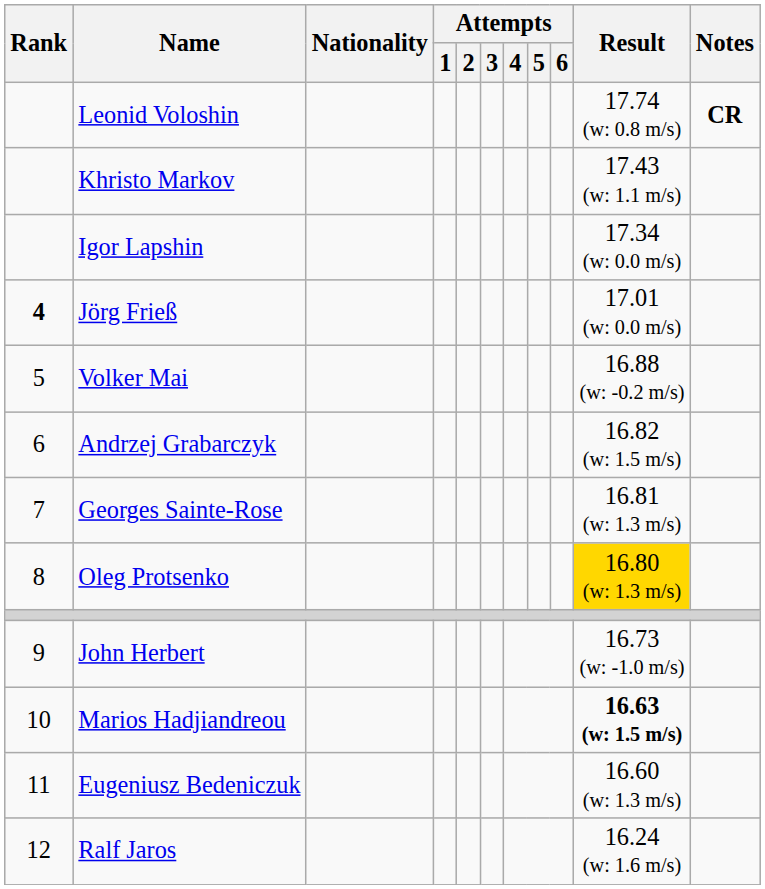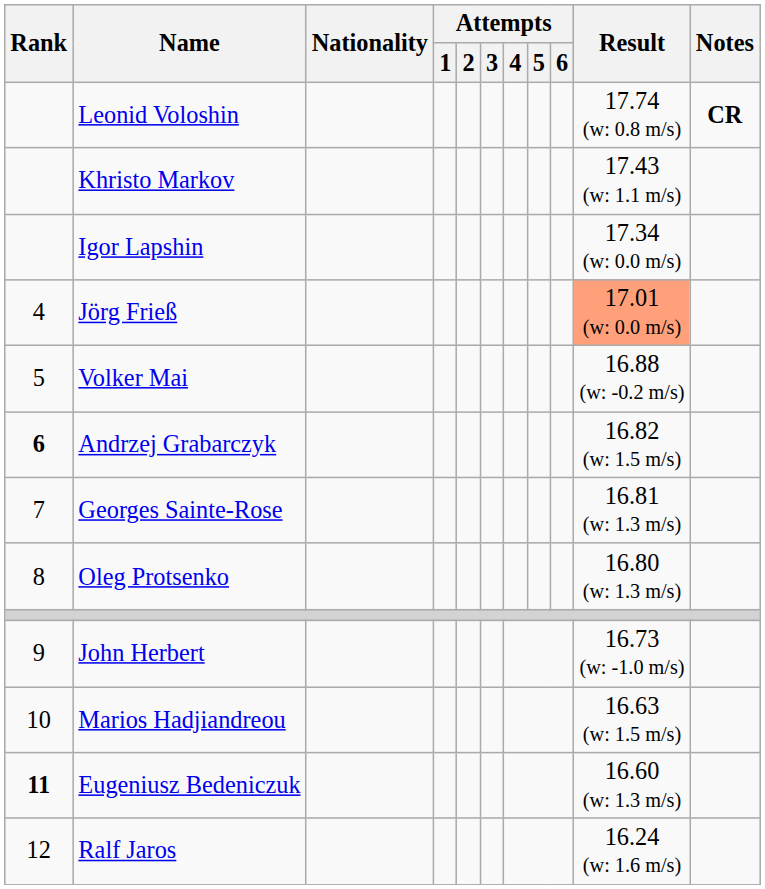(39, 312) bold -> (39, 312) normal
(632, 312) no background -> (632, 312) lightsalmon background
(39, 444) normal -> (39, 444) bold
(632, 576) gold background -> (632, 576) no background
(632, 719) bold -> (632, 719) normal
(39, 785) normal -> (39, 785) bold
